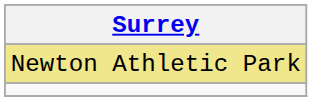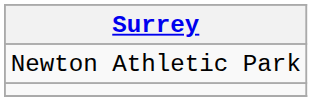(156, 64) khaki background -> (156, 64) no background
